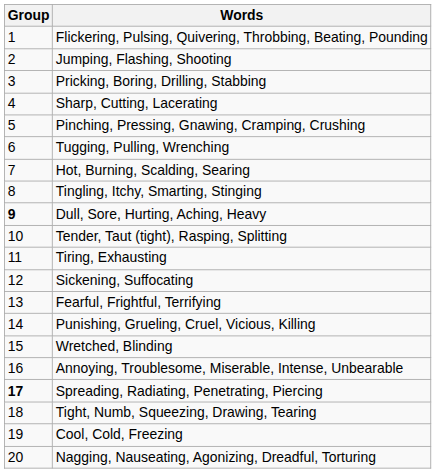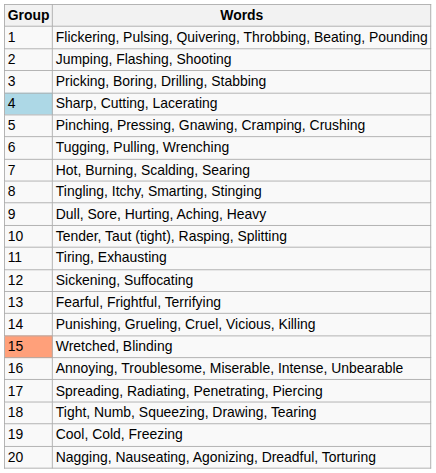(12, 103) no background -> (12, 103) lightblue background
(12, 214) bold -> (12, 214) normal
(15, 346) no background -> (15, 346) lightsalmon background
(15, 390) bold -> (15, 390) normal
